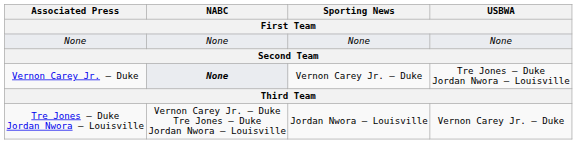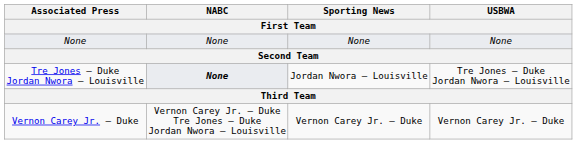(75, 76) Vernon Carey Jr. – Duke -> (75, 76) Tre Jones – Duke Jordan Nwora – Louisville
(359, 76) Vernon Carey Jr. – Duke -> (359, 76) Jordan Nwora – Louisville
(75, 121) Tre Jones – Duke Jordan Nwora – Louisville -> (75, 121) Vernon Carey Jr. – Duke
(359, 121) Jordan Nwora – Louisville -> (359, 121) Vernon Carey Jr. – Duke
